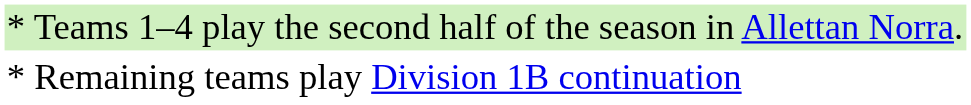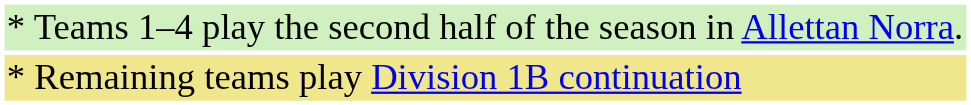(374, 77) no background -> (374, 77) khaki background
